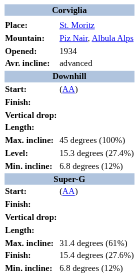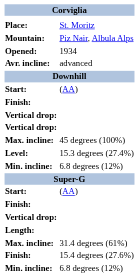(20, 127) Length: -> (31, 127) Vertical drop:
